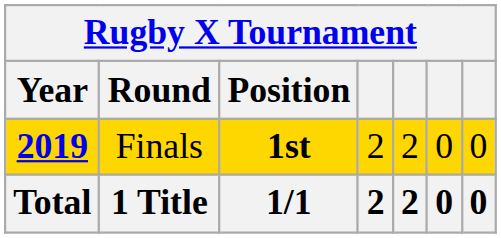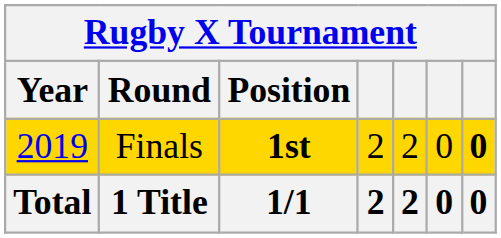(52, 145) bold -> (52, 145) normal
(479, 145) normal -> (479, 145) bold
